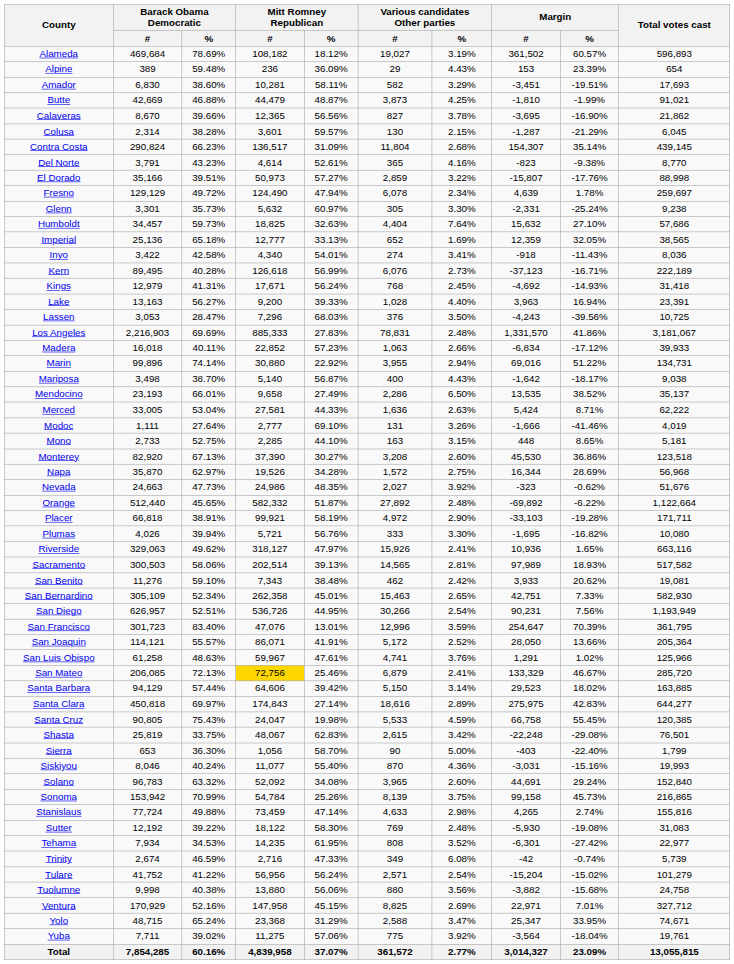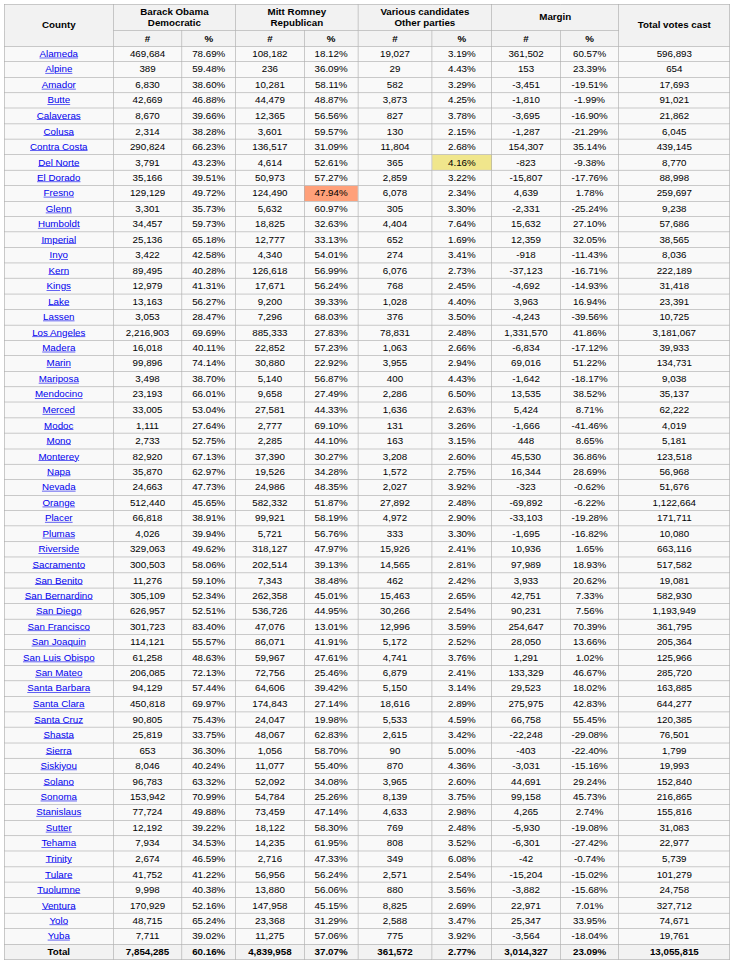(462, 162) no background -> (462, 162) khaki background
(331, 193) no background -> (331, 193) lightsalmon background
(270, 673) gold background -> (270, 673) no background
